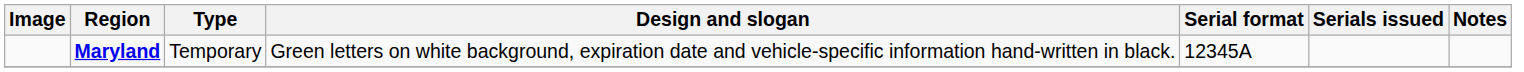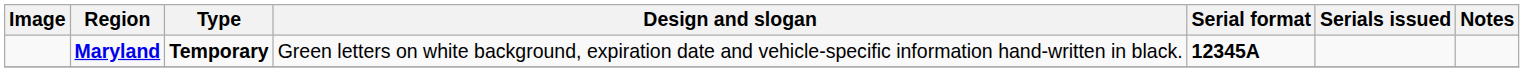(215, 50) normal -> (219, 50) bold
(1218, 50) normal -> (1226, 50) bold
